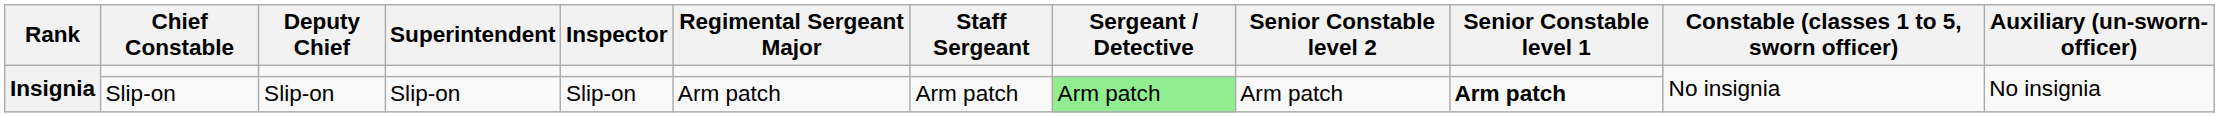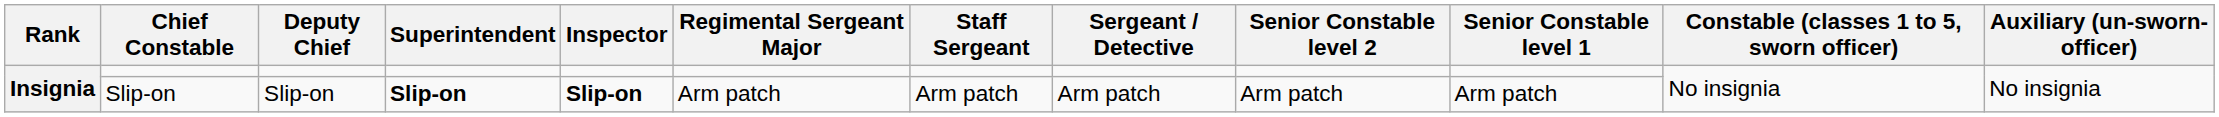(425, 93) normal -> (428, 93) bold
(601, 93) normal -> (604, 93) bold
(1109, 93) lightgreen background -> (1109, 93) no background
(1510, 93) bold -> (1506, 93) normal
